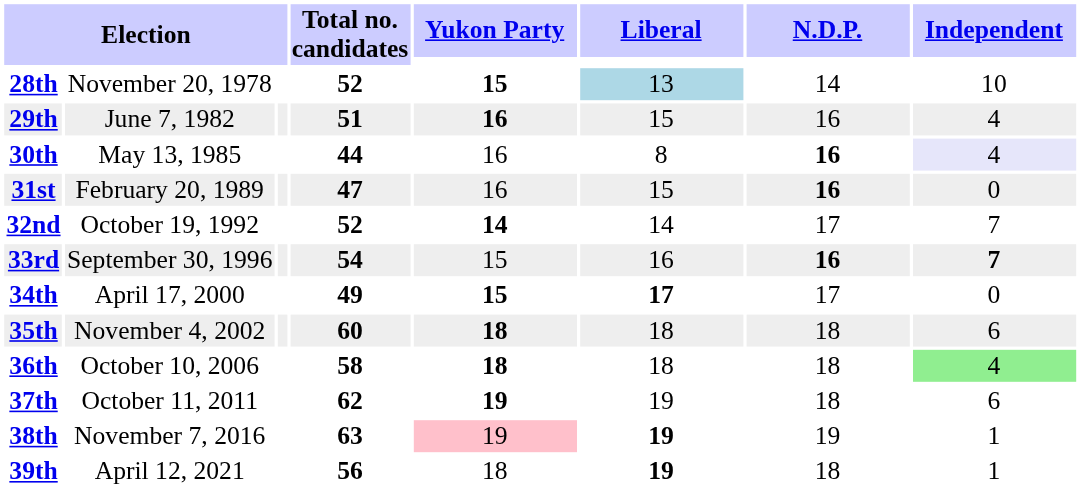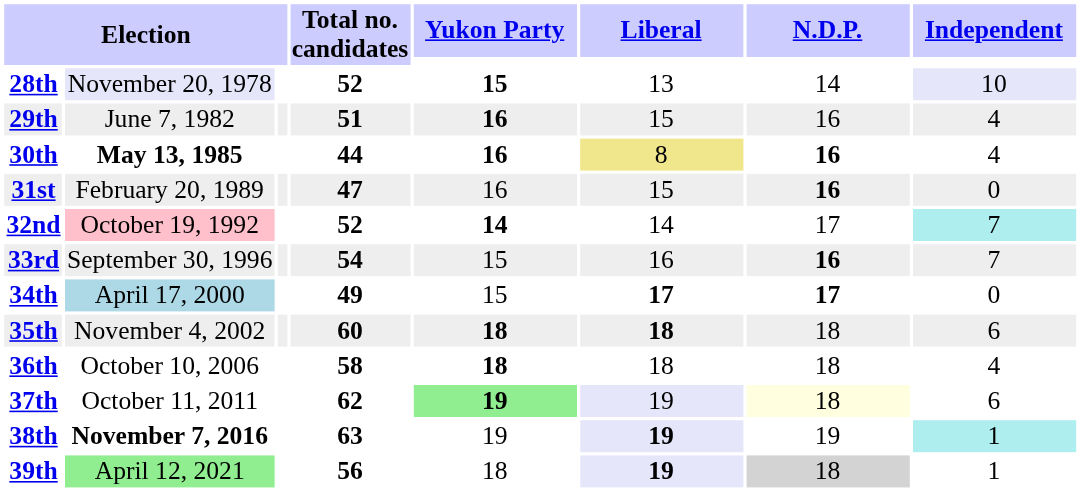(170, 83) no background -> (170, 83) lavender background
(661, 83) lightblue background -> (661, 83) no background
(994, 83) no background -> (994, 83) lavender background
(170, 154) normal -> (170, 154) bold
(495, 154) normal -> (495, 154) bold
(661, 154) no background -> (661, 154) khaki background
(994, 154) lavender background -> (994, 154) no background
(170, 224) no background -> (170, 224) pink background
(994, 224) no background -> (994, 224) paleturquoise background
(994, 259) bold -> (994, 259) normal
(170, 295) no background -> (170, 295) lightblue background
(495, 295) bold -> (495, 295) normal
(828, 295) normal -> (828, 295) bold
(661, 330) normal -> (661, 330) bold
(994, 365) lightgreen background -> (994, 365) no background
(495, 400) no background -> (495, 400) lightgreen background
(661, 400) no background -> (661, 400) lavender background
(828, 400) no background -> (828, 400) lightyellow background
(170, 435) normal -> (170, 435) bold
(495, 435) pink background -> (495, 435) no background
(661, 435) no background -> (661, 435) lavender background
(994, 435) no background -> (994, 435) paleturquoise background
(170, 471) no background -> (170, 471) lightgreen background
(661, 471) no background -> (661, 471) lavender background
(828, 471) no background -> (828, 471) lightgrey background
